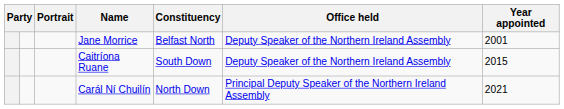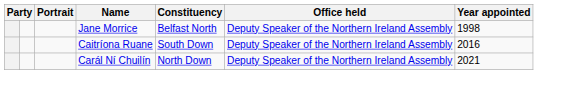(496, 40) 2001 -> (469, 28) 1998
(496, 62) 2015 -> (469, 45) 2016
(336, 90) Principal Deputy Speaker of the Northern Ireland Assembly -> (340, 61) Deputy Speaker of the Northern Ireland Assembly
